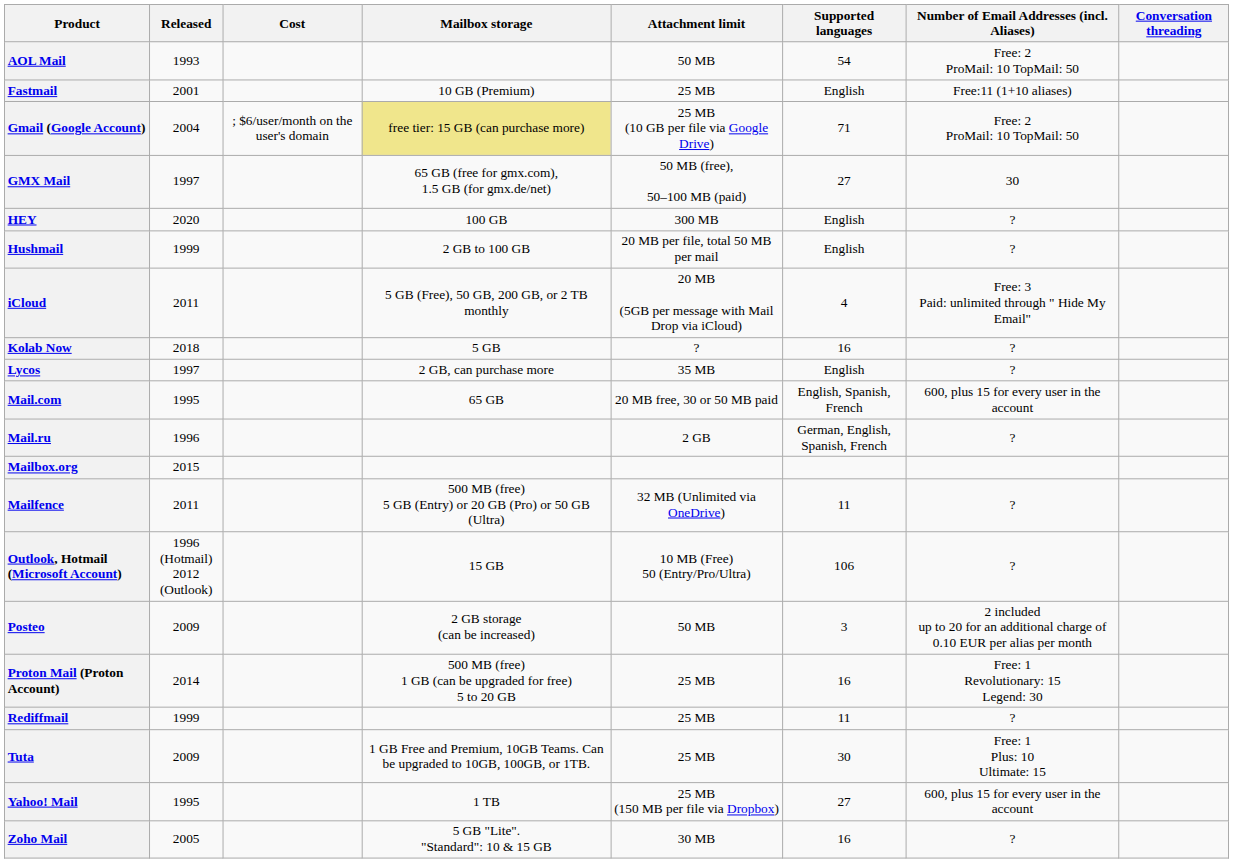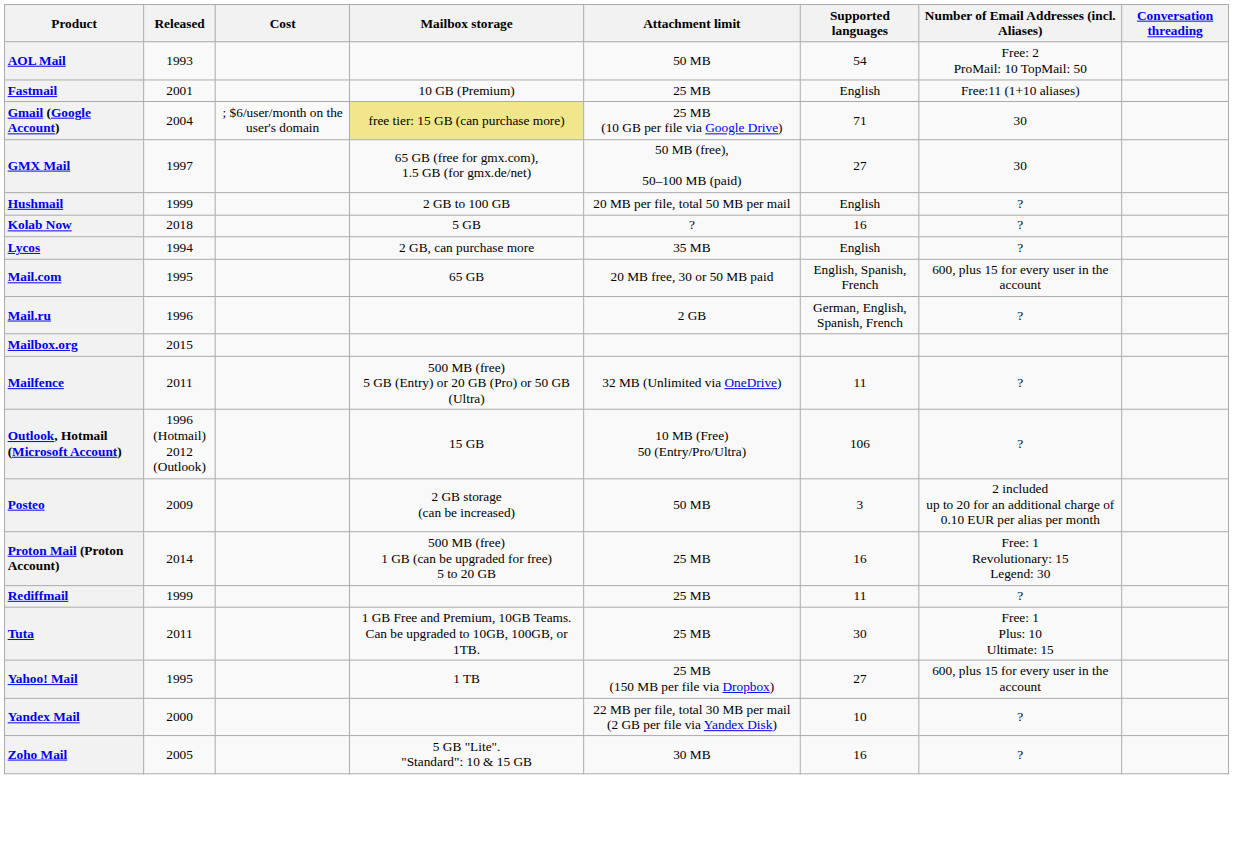(1012, 128) Free: 2 ProMail: 10 TopMail: 50 -> (1020, 120) 30
- row: (22, 219)
- row: (27, 302)
(186, 369) 1997 -> (180, 247) 1994
(186, 755) 2009 -> (180, 633) 2011
+ row: (44, 716)
